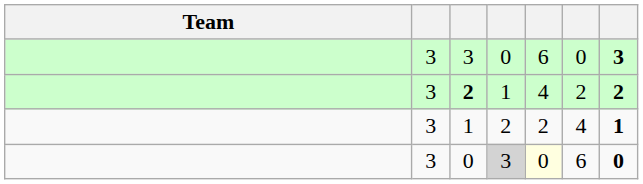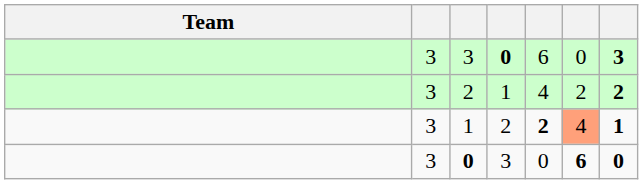(506, 56) normal -> (506, 56) bold
(468, 91) bold -> (468, 91) normal
(543, 126) normal -> (543, 126) bold
(581, 126) no background -> (581, 126) lightsalmon background
(468, 160) normal -> (468, 160) bold
(506, 160) lightgrey background -> (506, 160) no background
(543, 160) lightyellow background -> (543, 160) no background
(581, 160) normal -> (581, 160) bold
